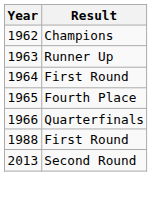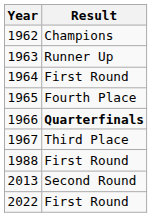(94, 119) normal -> (94, 119) bold
+ row: (23, 139)
+ row: (23, 202)
